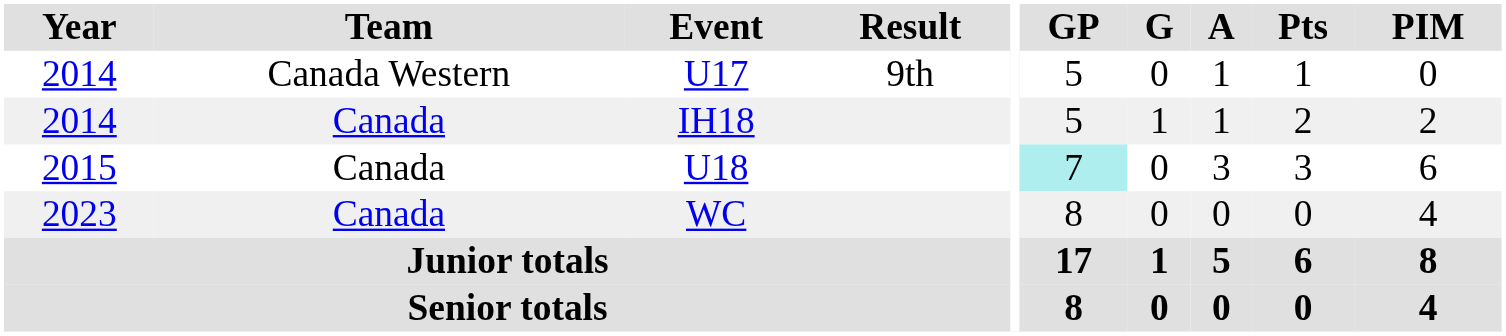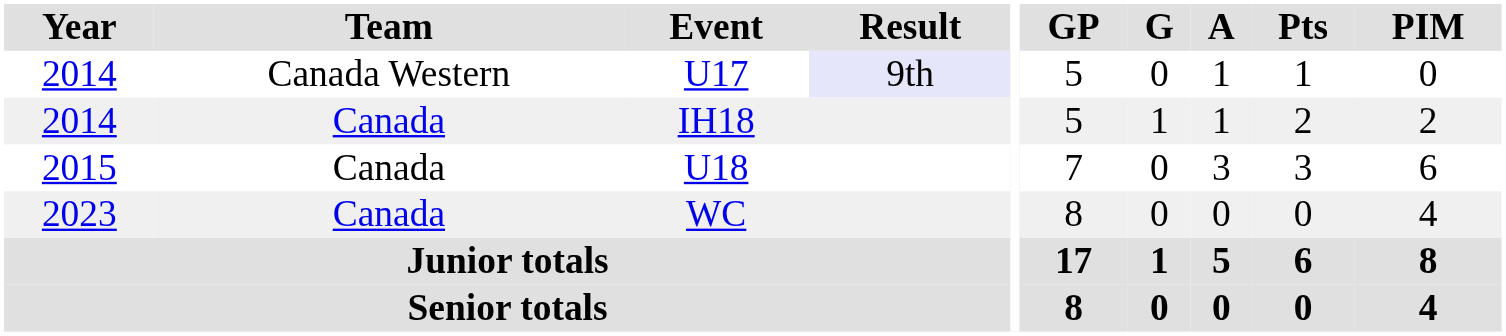(910, 73) no background -> (910, 73) lavender background
(1074, 167) paleturquoise background -> (1074, 167) no background
